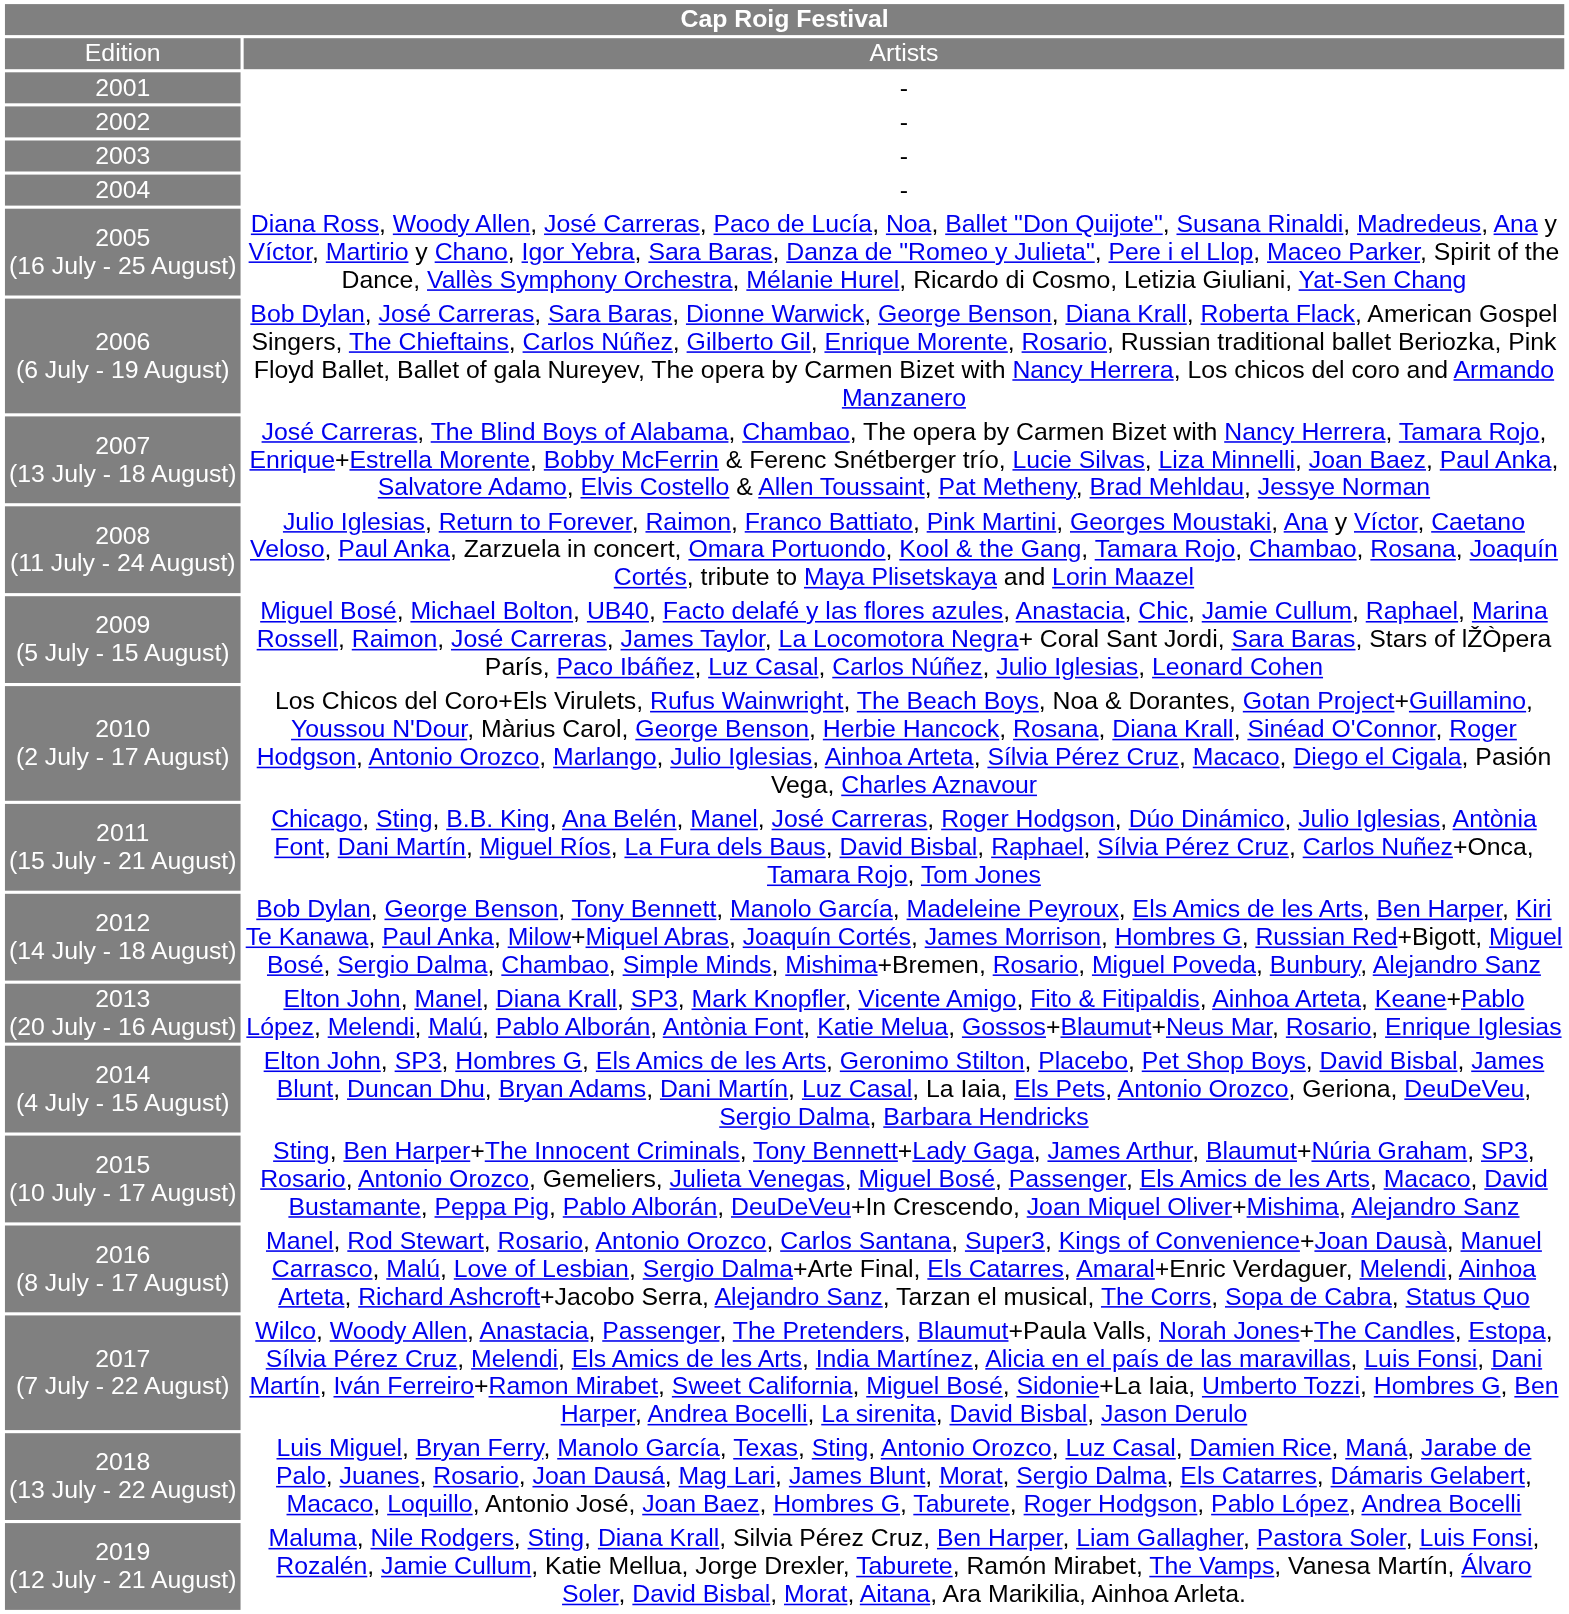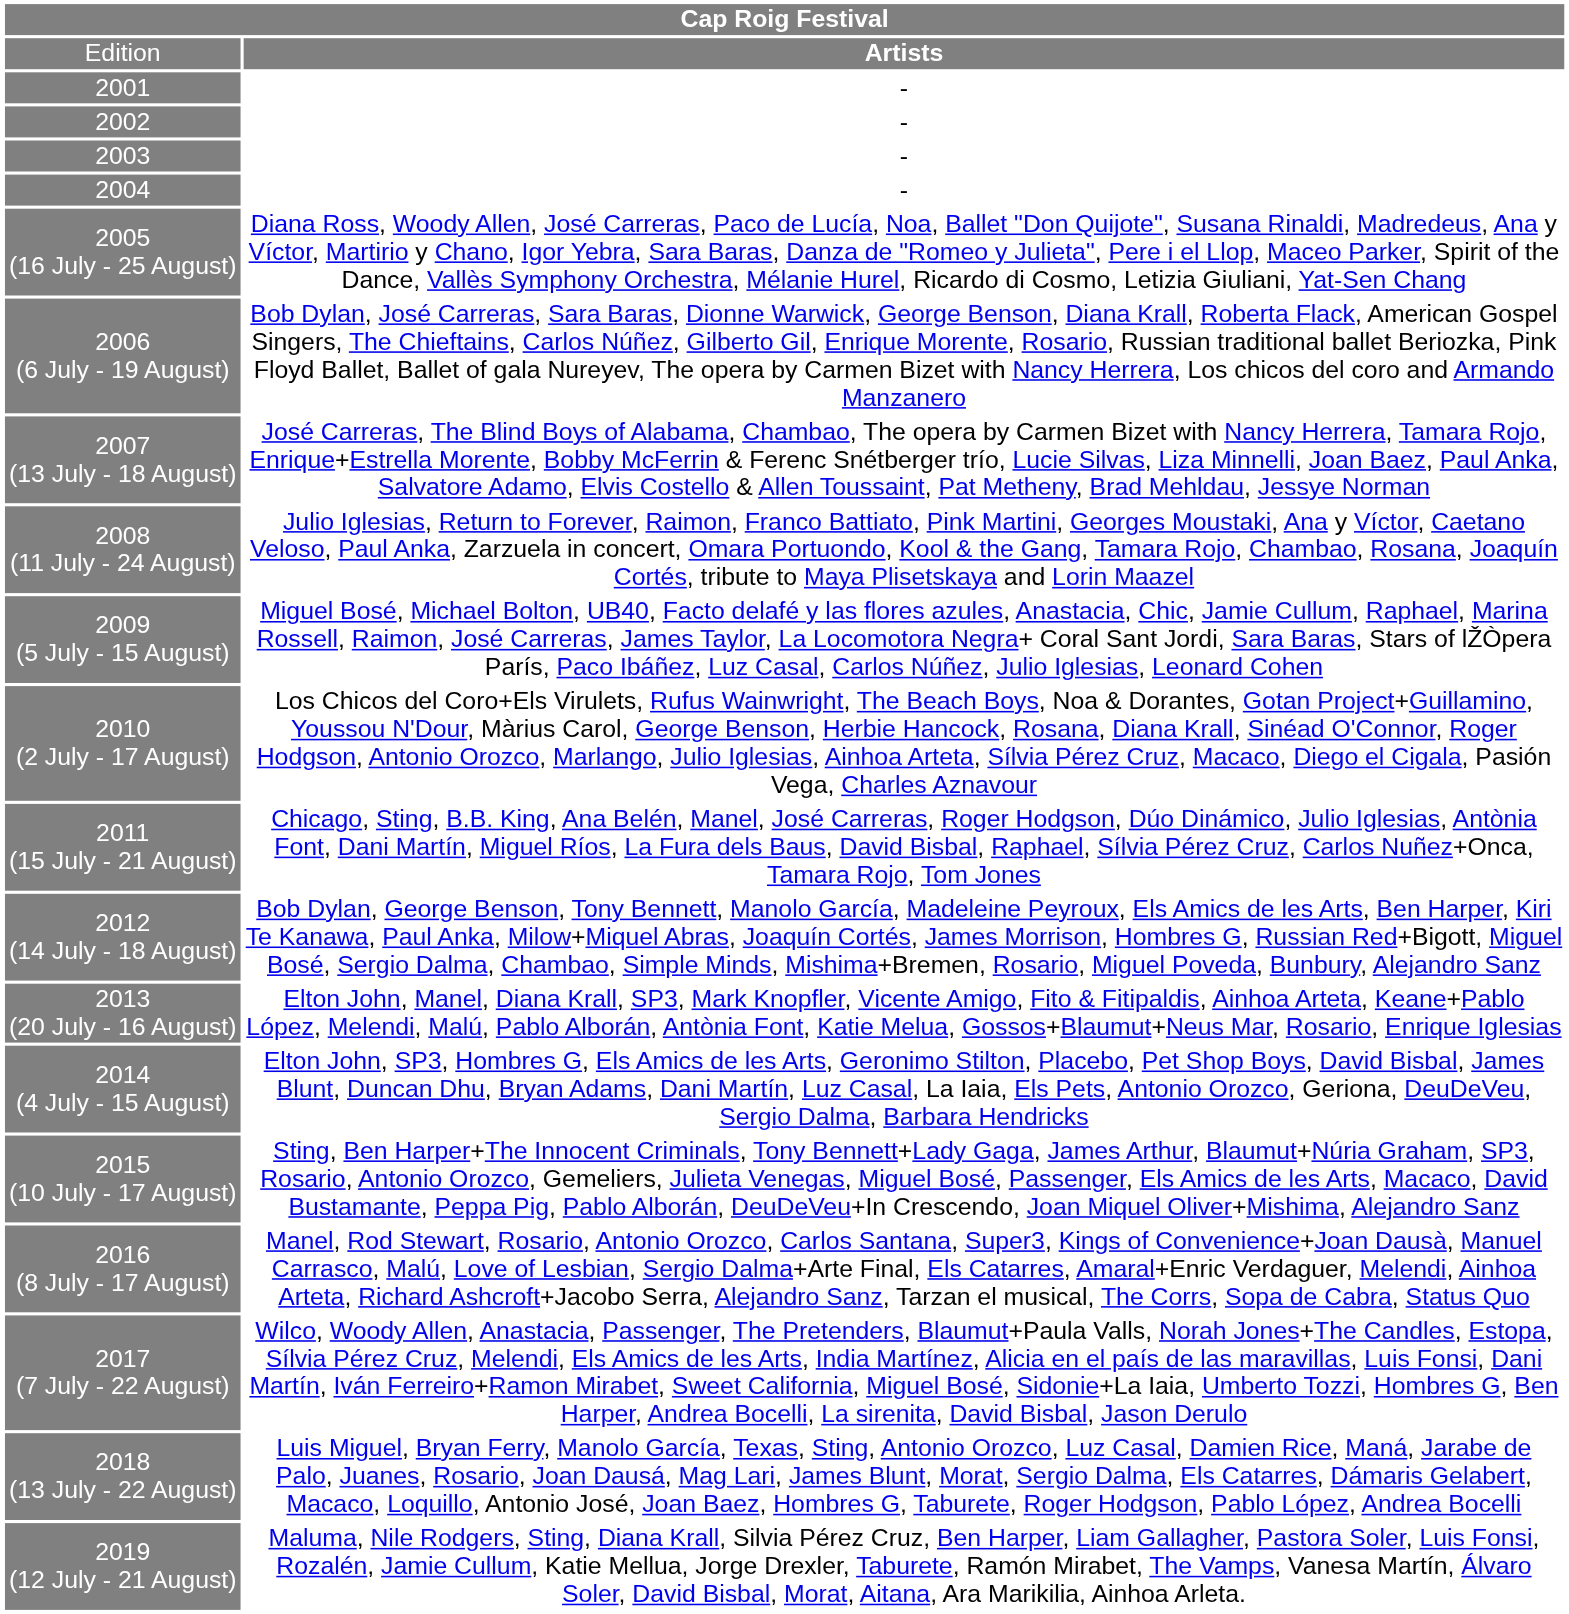(904, 53) normal -> (904, 53) bold
